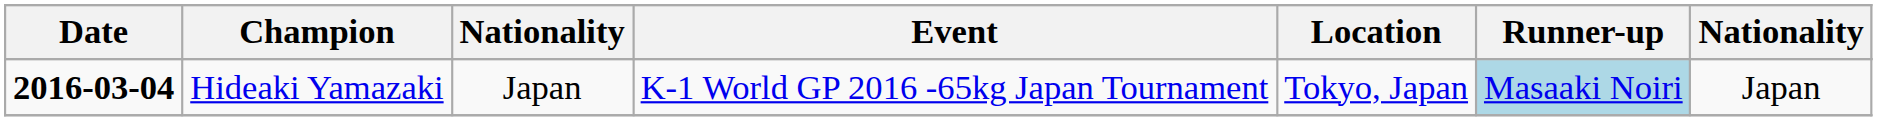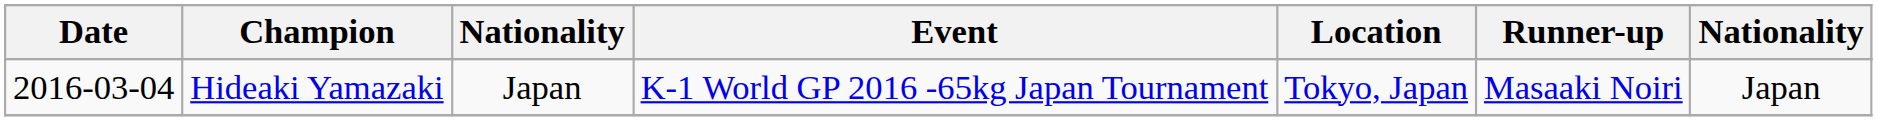(94, 86) bold -> (94, 86) normal
(1583, 86) lightblue background -> (1583, 86) no background
